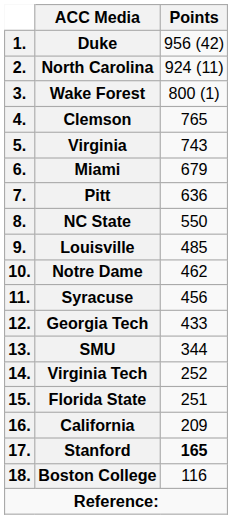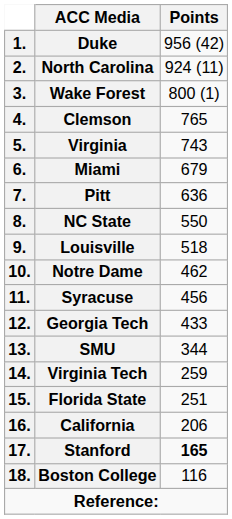(194, 247) 485 -> (194, 247) 518
(194, 374) 252 -> (194, 374) 259
(194, 425) 209 -> (194, 425) 206
